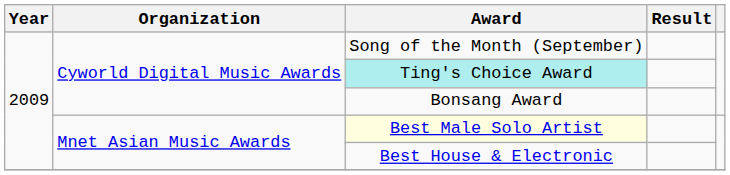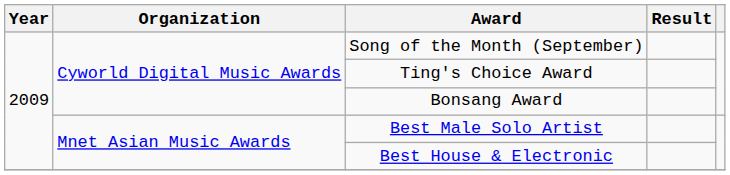(496, 74) paleturquoise background -> (496, 74) no background
(496, 129) lightyellow background -> (496, 129) no background
